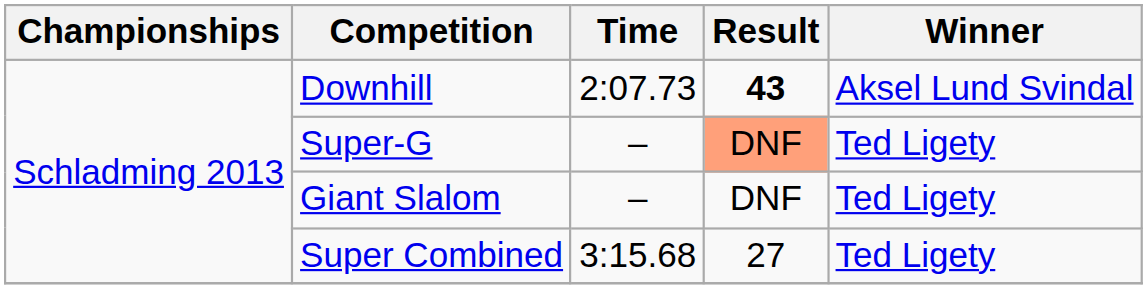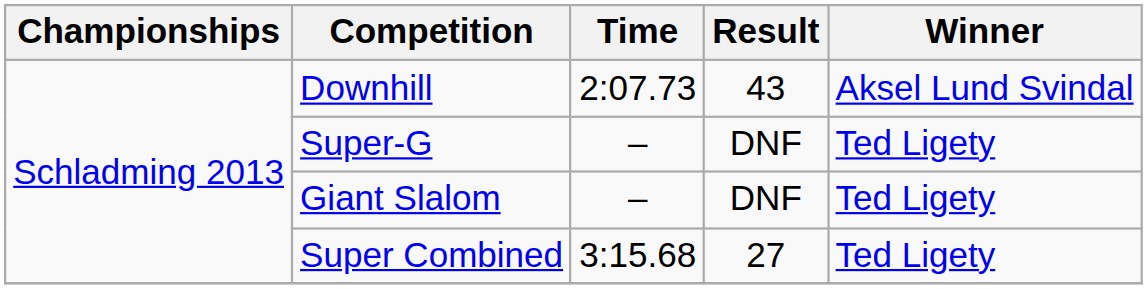(766, 87) bold -> (766, 87) normal
(766, 143) lightsalmon background -> (766, 143) no background
